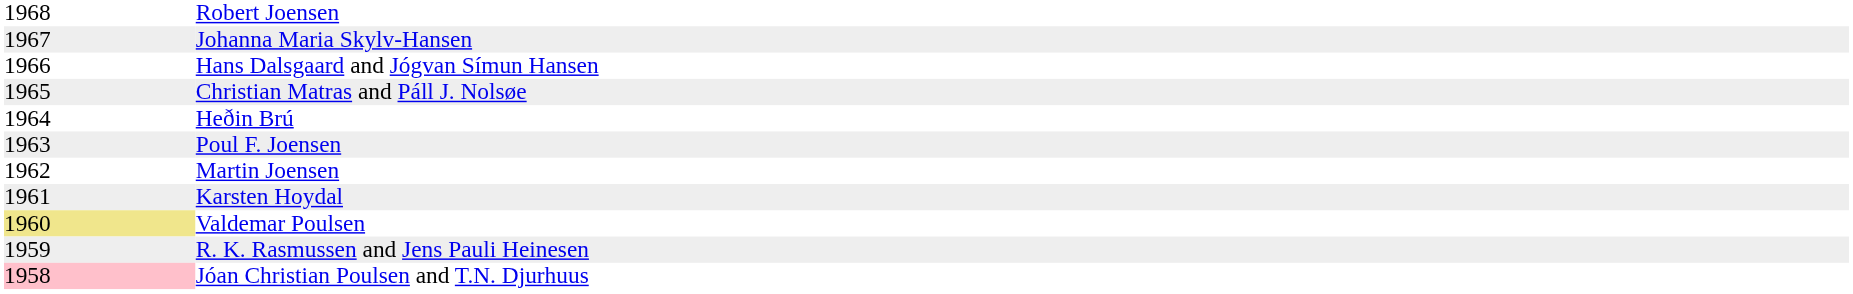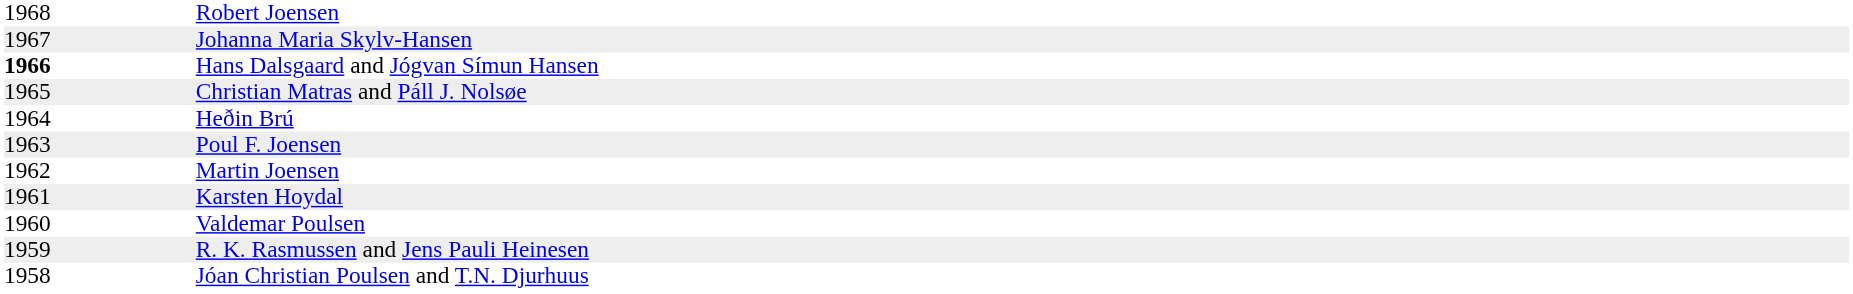(27, 65) normal -> (27, 65) bold
(27, 223) khaki background -> (27, 223) no background
(27, 275) pink background -> (27, 275) no background
